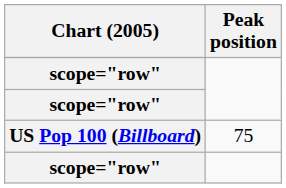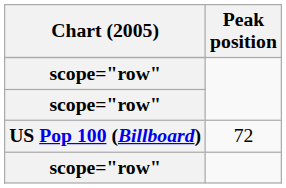(243, 135) 75 -> (243, 135) 72
